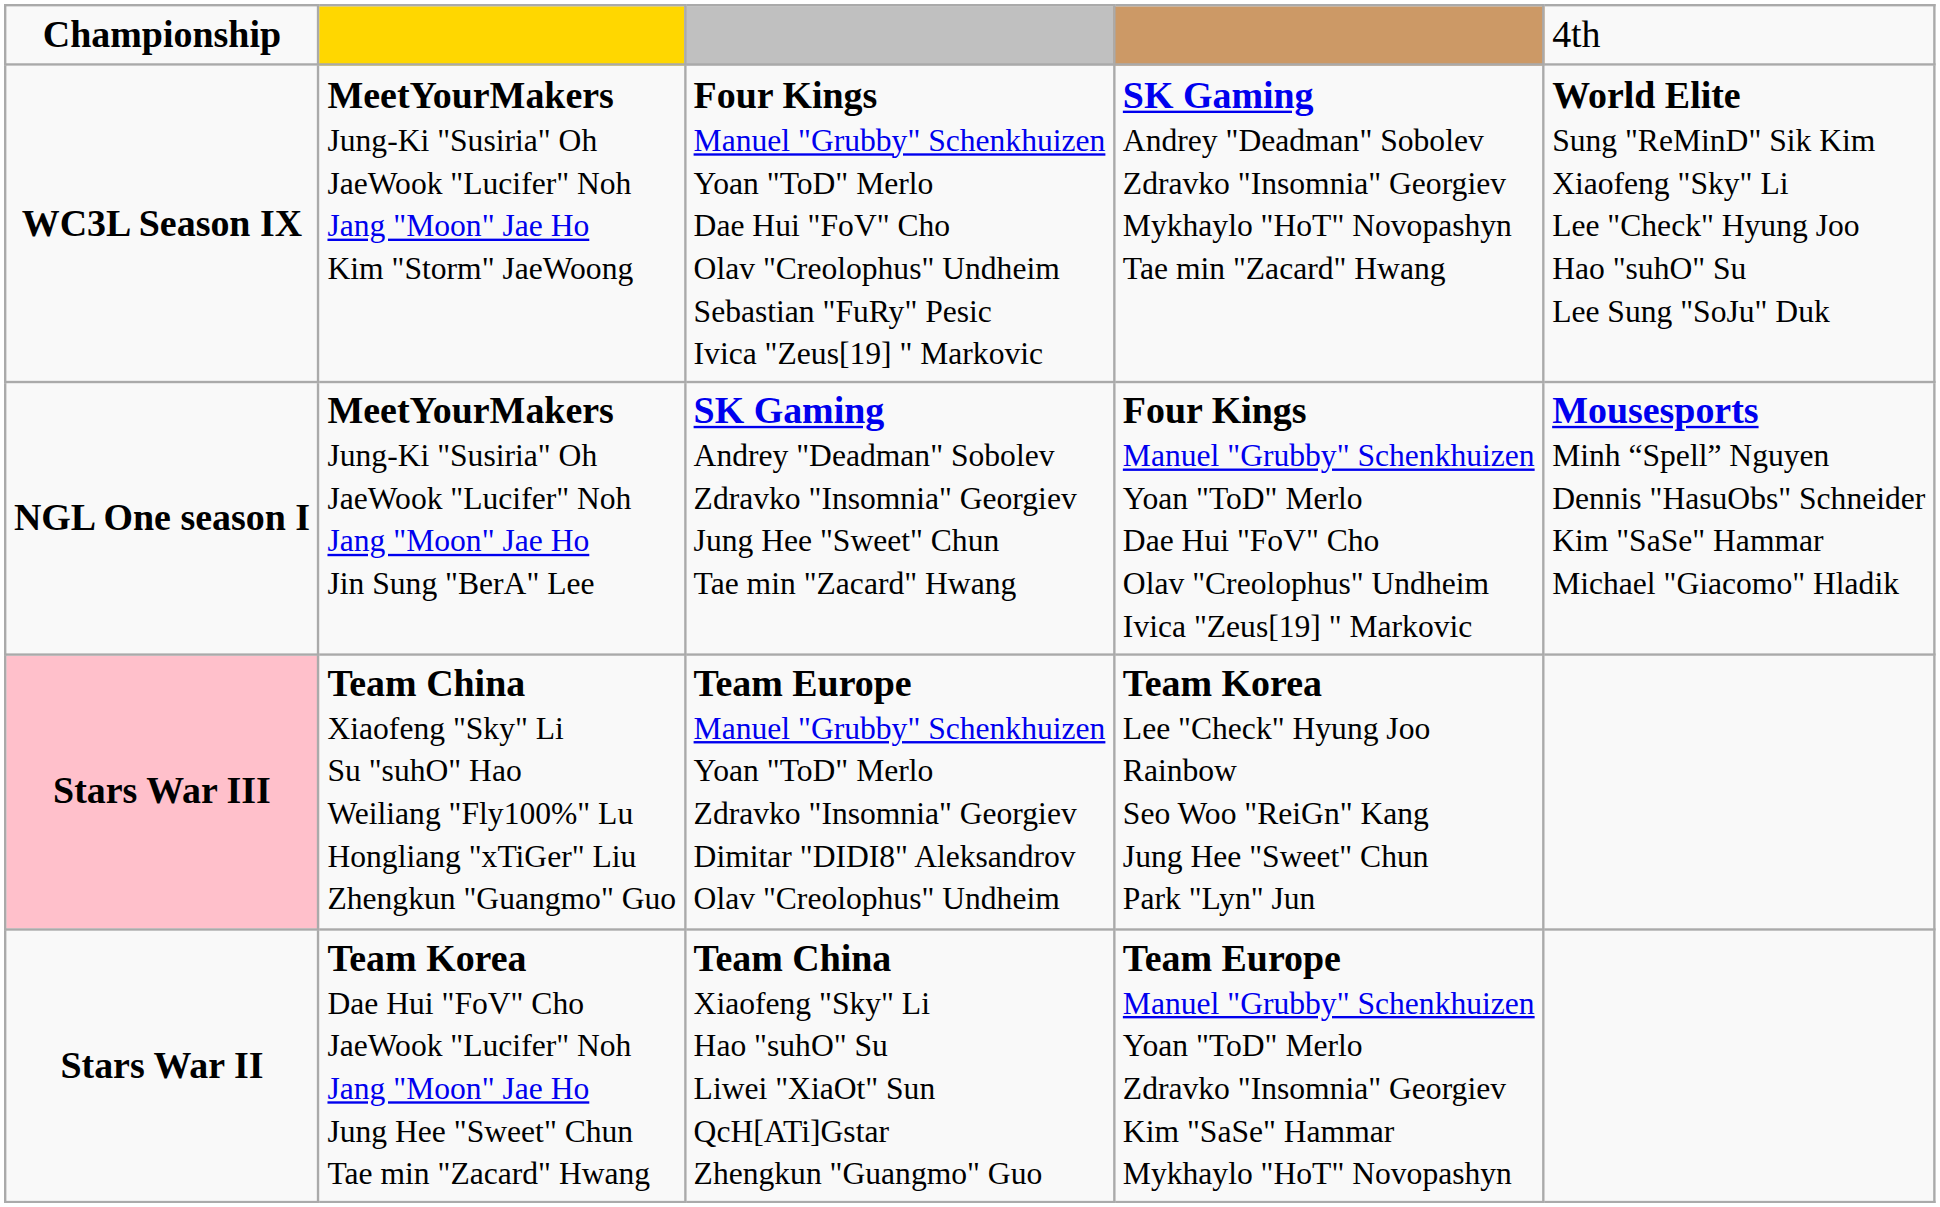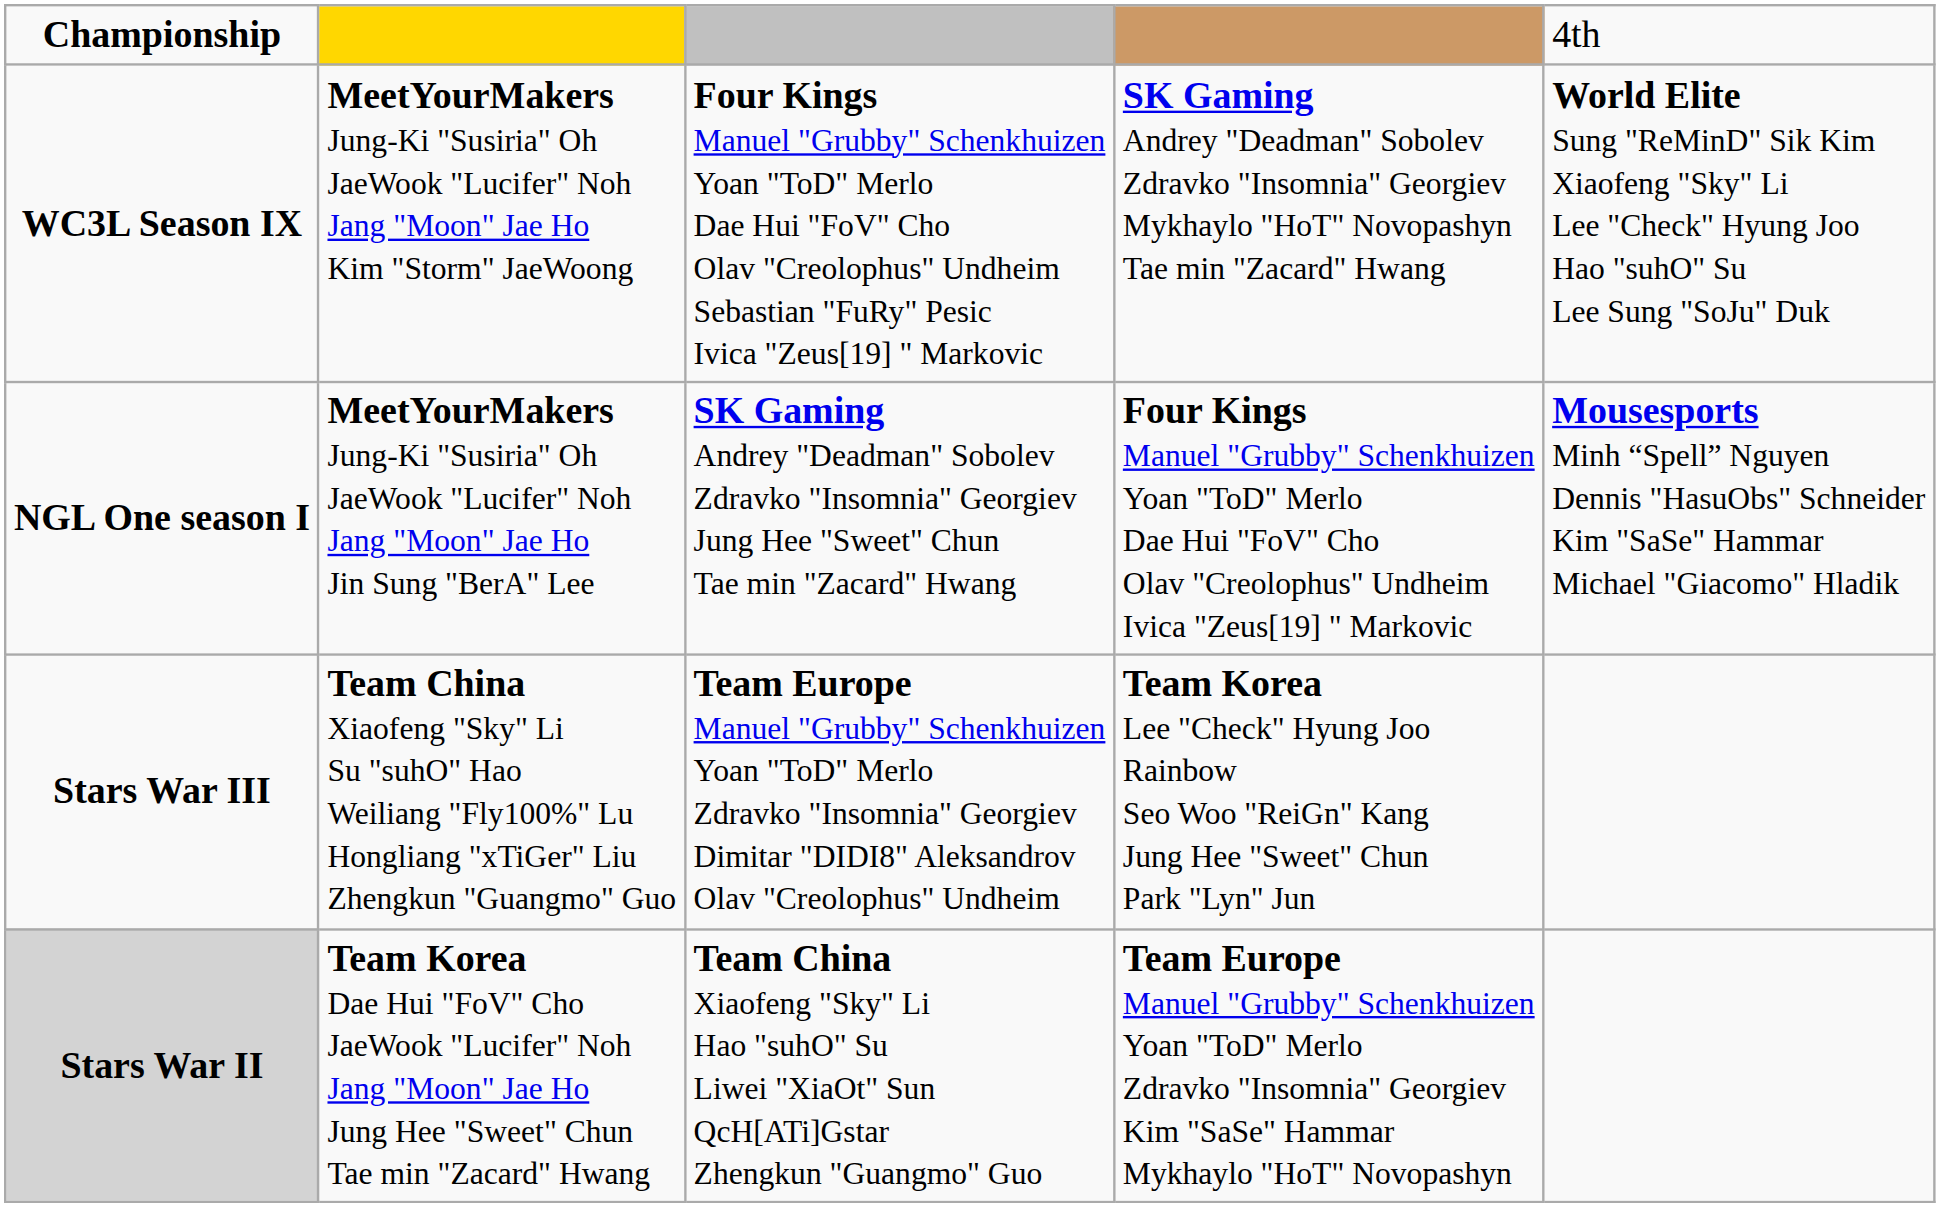(162, 790) pink background -> (162, 790) no background
(162, 1064) no background -> (162, 1064) lightgrey background
